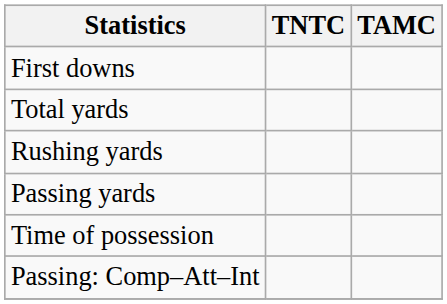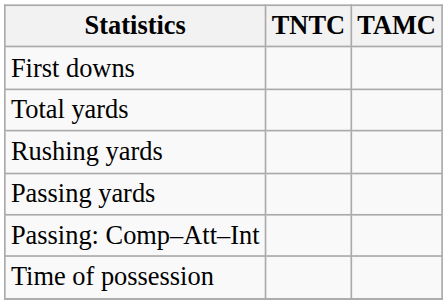rows swapped: (135, 277) <-> (112, 235)
